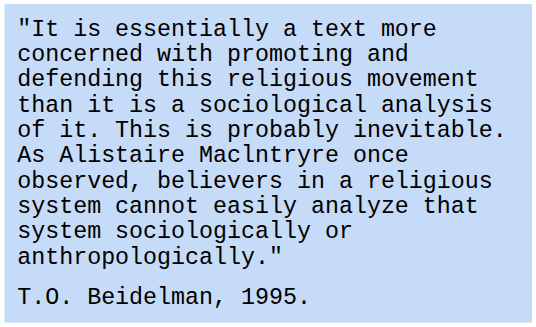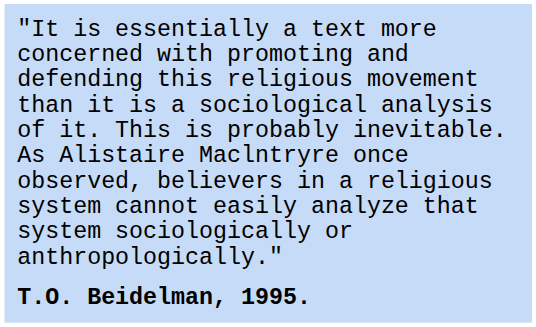(164, 297) normal -> (164, 297) bold
